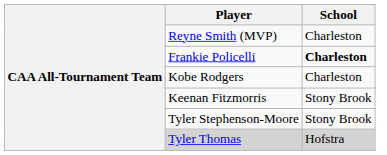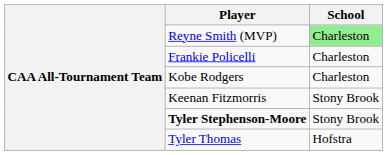(333, 35) no background -> (341, 35) lightgreen background
(336, 56) bold -> (341, 56) normal
(234, 118) normal -> (237, 118) bold
(205, 139) lightgrey background -> (205, 139) no background
(325, 139) lightgrey background -> (332, 139) no background
